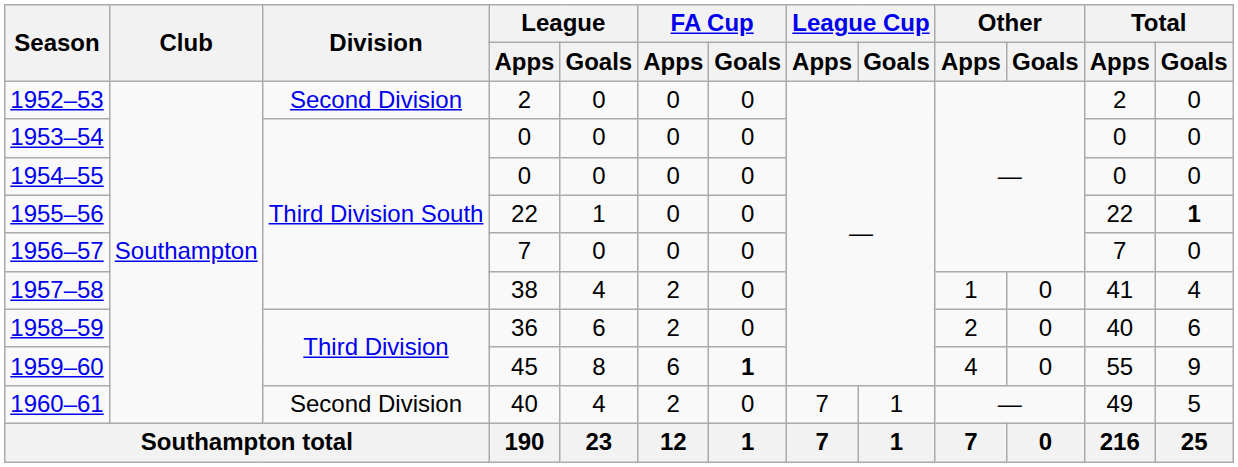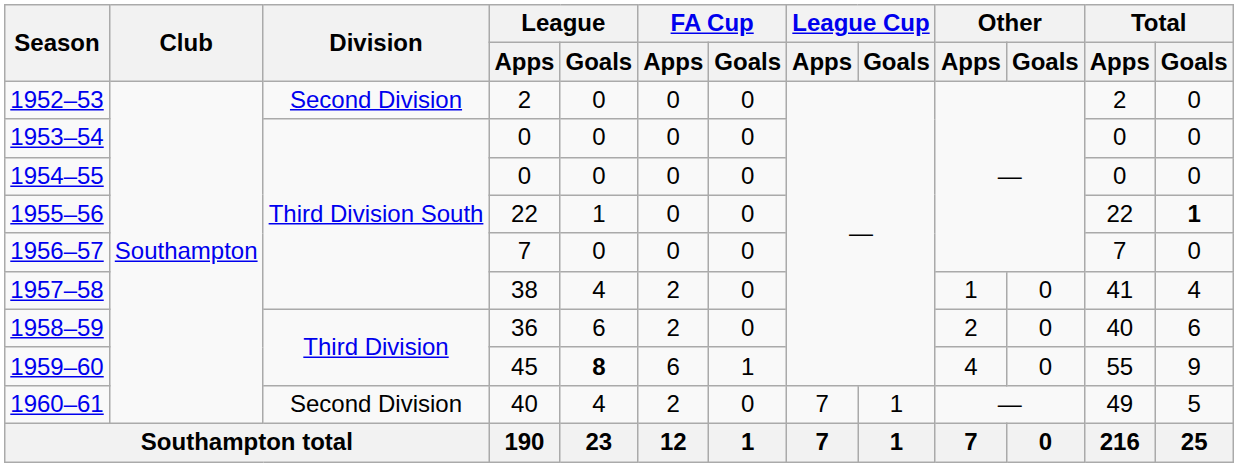(599, 366) normal -> (599, 366) bold
(748, 366) bold -> (748, 366) normal
